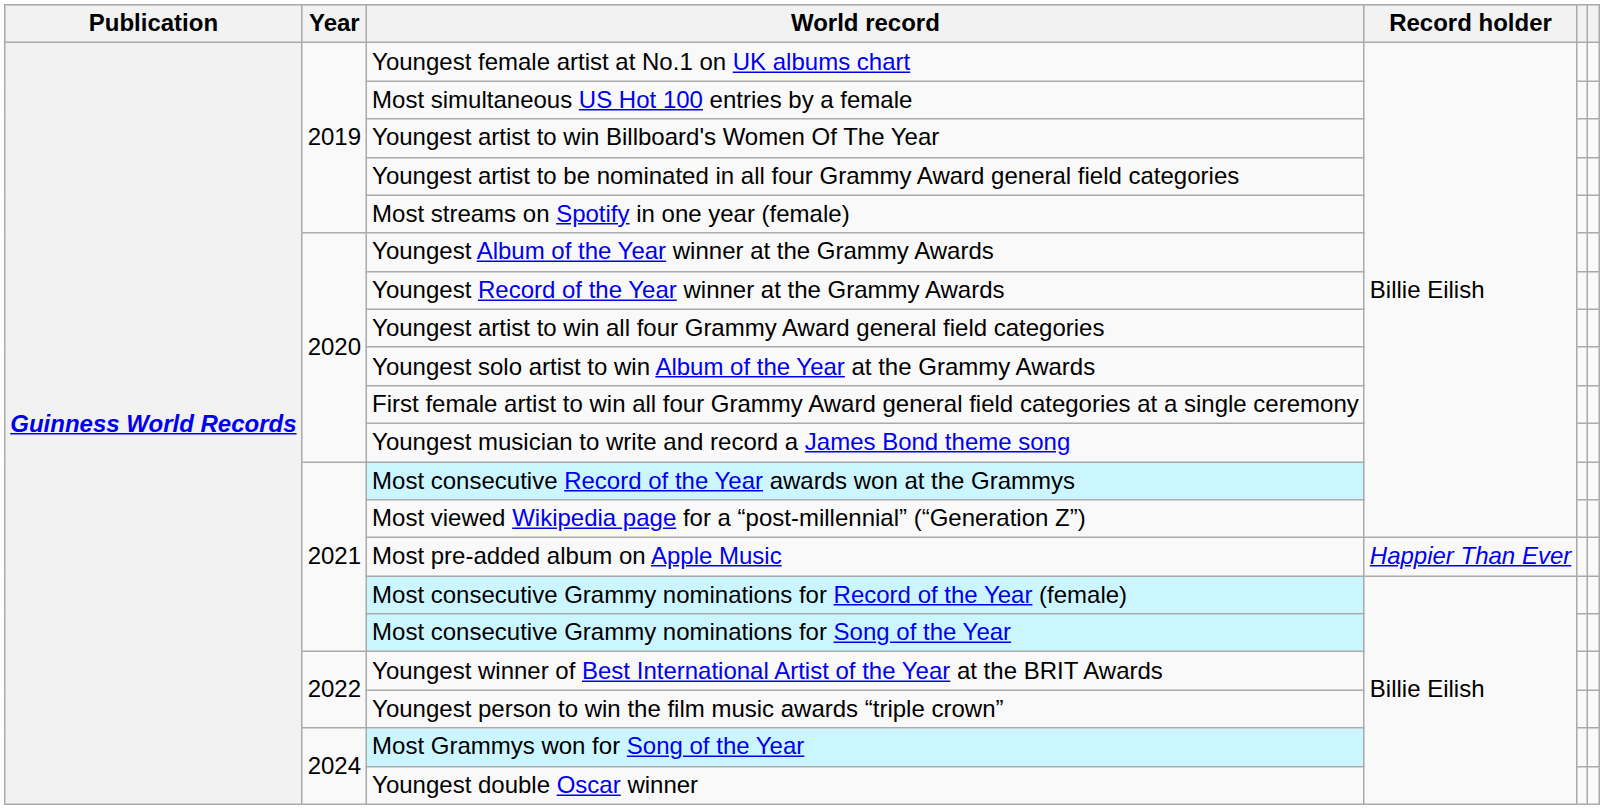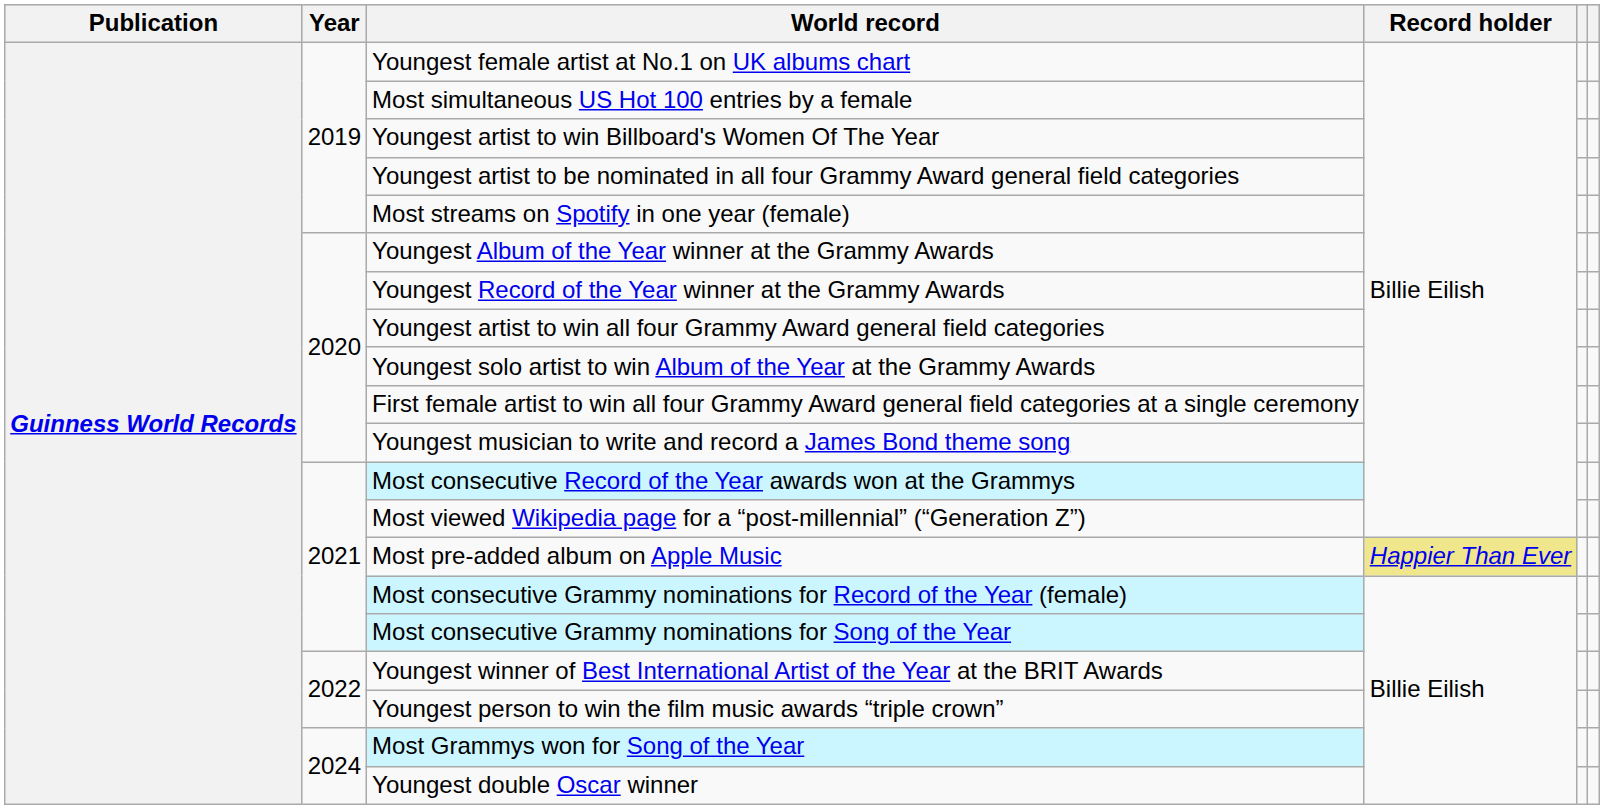(1471, 556) no background -> (1471, 556) khaki background
